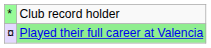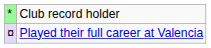(111, 33) lightgreen background -> (111, 33) no background
